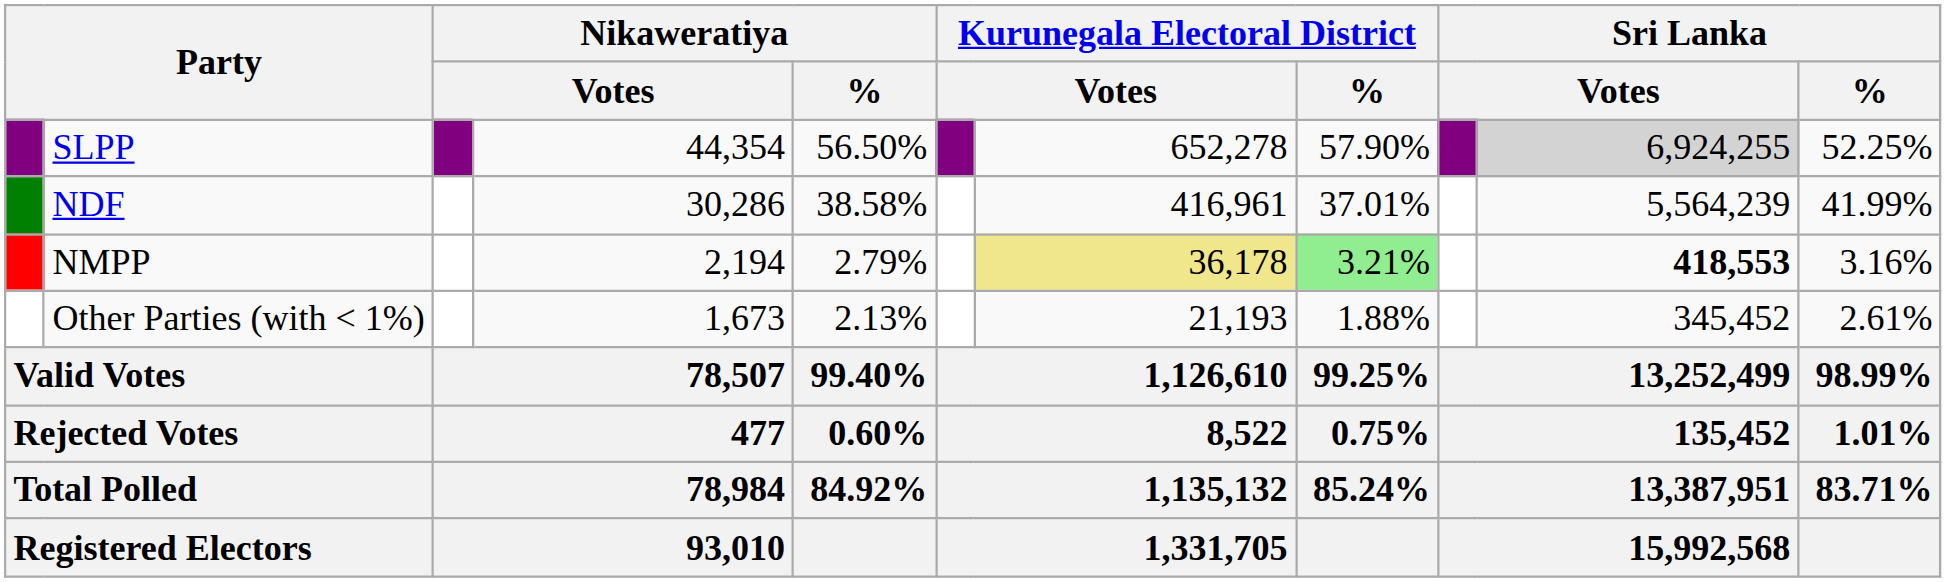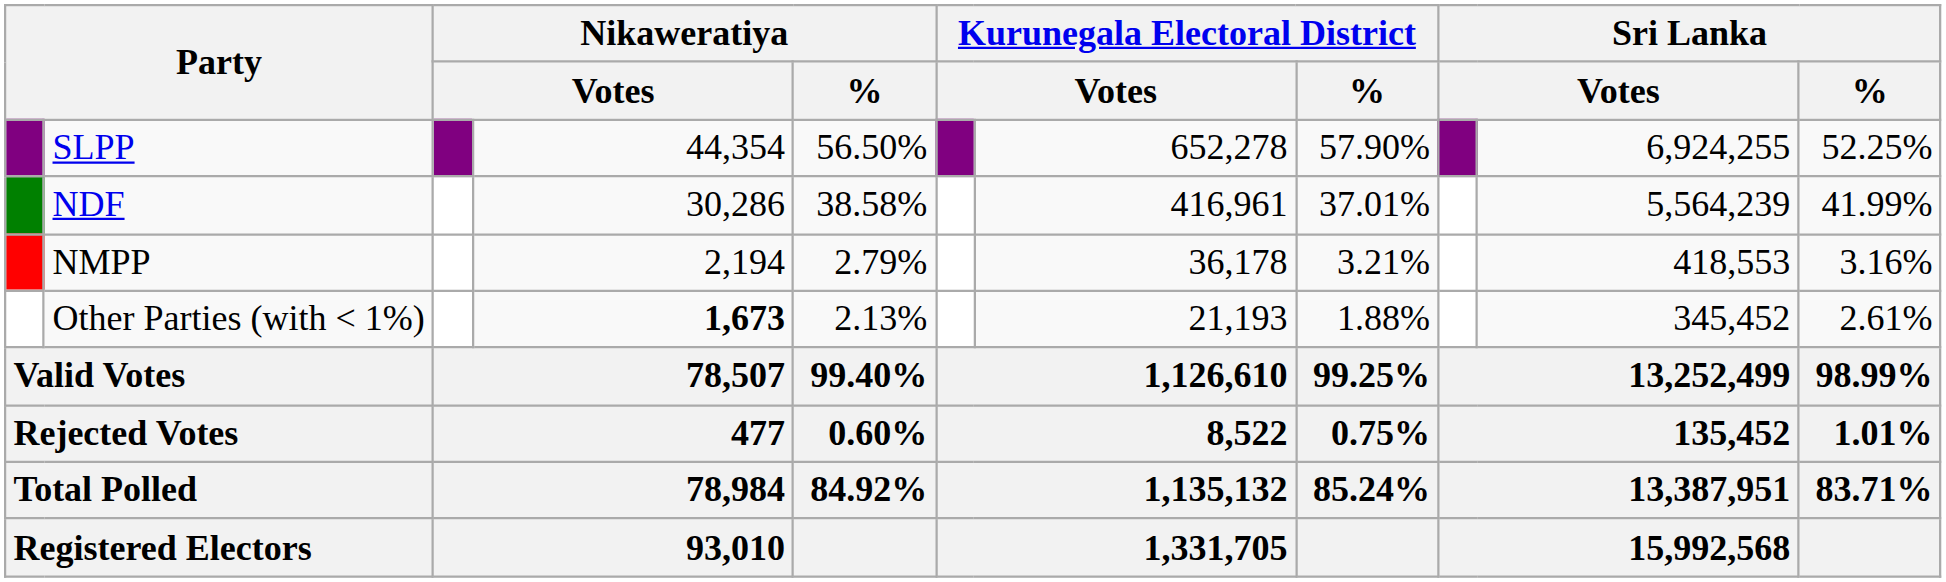(1718, 147) lightgrey background -> (1718, 147) no background
(1238, 261) khaki background -> (1238, 261) no background
(1383, 261) lightgreen background -> (1383, 261) no background
(1732, 261) bold -> (1732, 261) normal
(744, 318) normal -> (744, 318) bold
